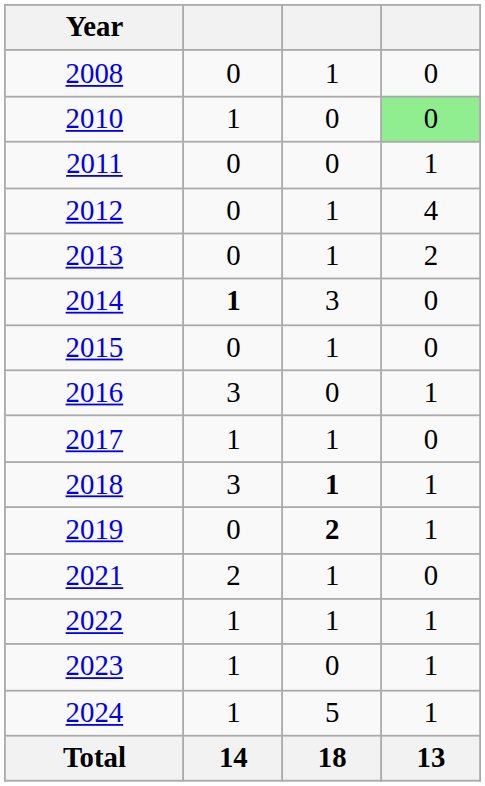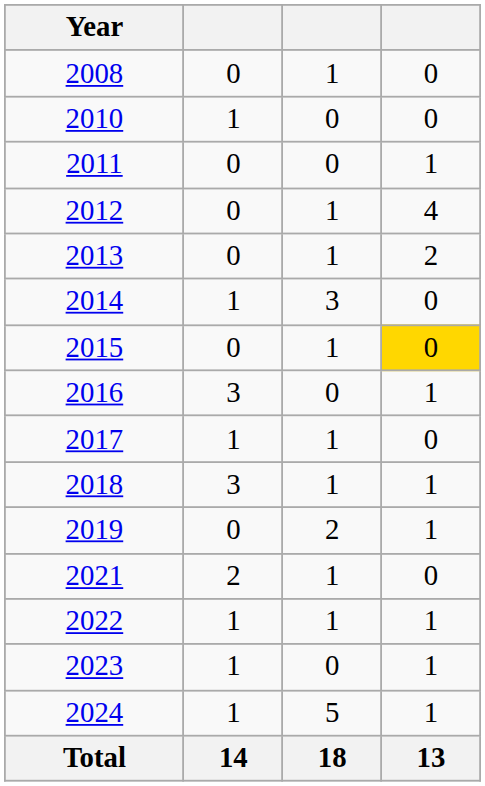(431, 118) lightgreen background -> (431, 118) no background
(233, 301) bold -> (233, 301) normal
(431, 347) no background -> (431, 347) gold background
(332, 484) bold -> (332, 484) normal
(332, 529) bold -> (332, 529) normal
